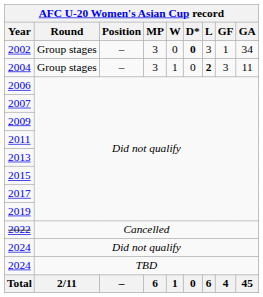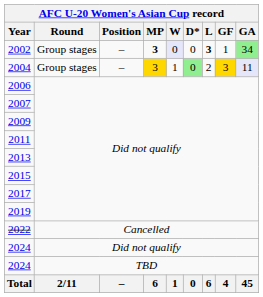(155, 49) normal -> (155, 49) bold
(175, 49) no background -> (175, 49) lavender background
(193, 49) bold -> (193, 49) normal
(209, 49) normal -> (209, 49) bold
(247, 49) no background -> (247, 49) lightgreen background
(155, 67) no background -> (155, 67) gold background
(193, 67) no background -> (193, 67) lightgreen background
(209, 67) bold -> (209, 67) normal
(226, 67) no background -> (226, 67) gold background
(247, 67) no background -> (247, 67) lavender background
